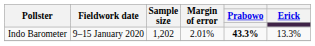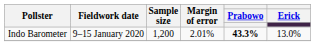(163, 34) 1,202 -> (163, 34) 1,200
(289, 34) 13.3% -> (289, 34) 13.0%
